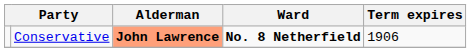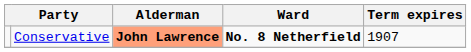(383, 37) 1906 -> (383, 37) 1907
